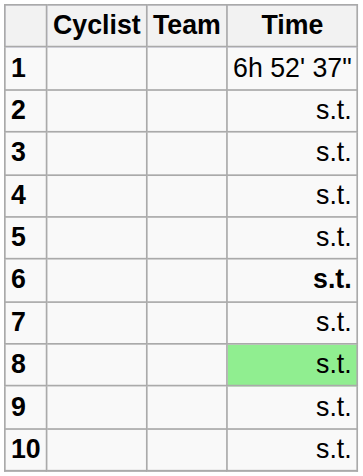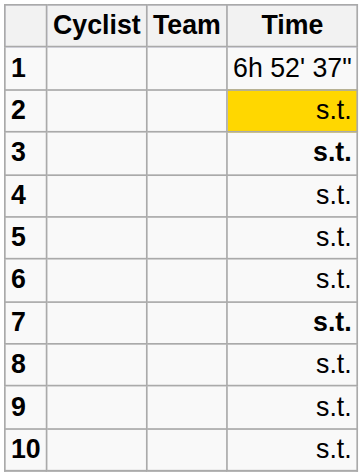(334, 110) no background -> (334, 110) gold background
(334, 152) normal -> (332, 152) bold
(332, 279) bold -> (334, 279) normal
(334, 322) normal -> (332, 322) bold
(334, 364) lightgreen background -> (334, 364) no background
